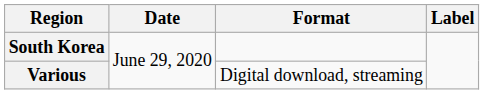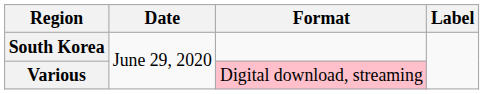(321, 74) no background -> (321, 74) pink background
